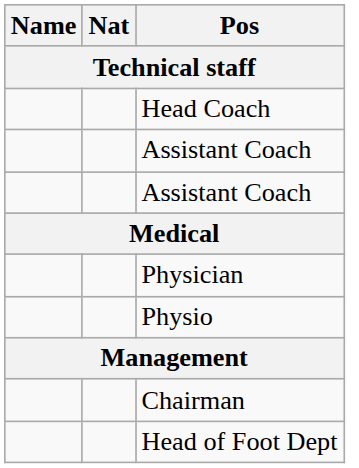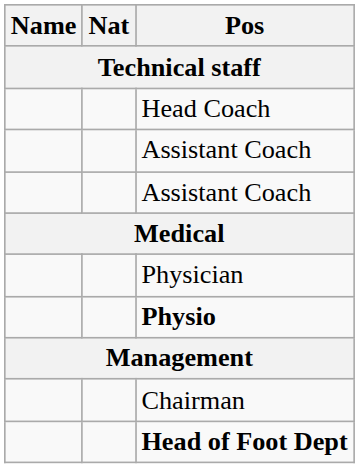(177, 316) normal -> (179, 316) bold
(239, 441) normal -> (245, 441) bold
